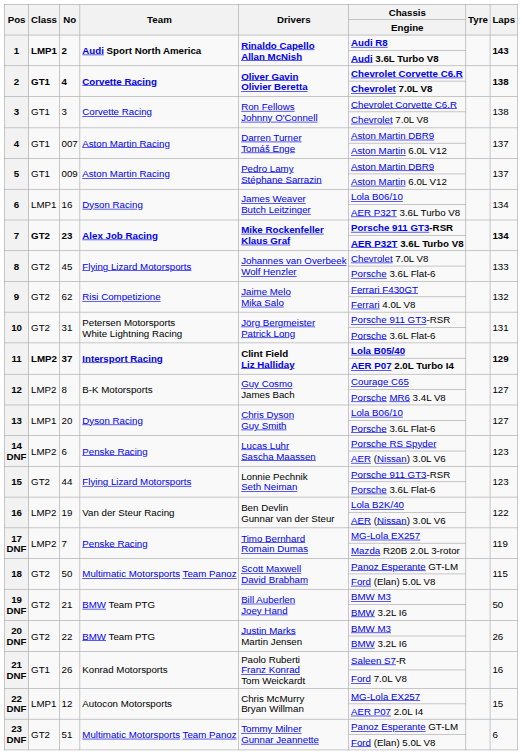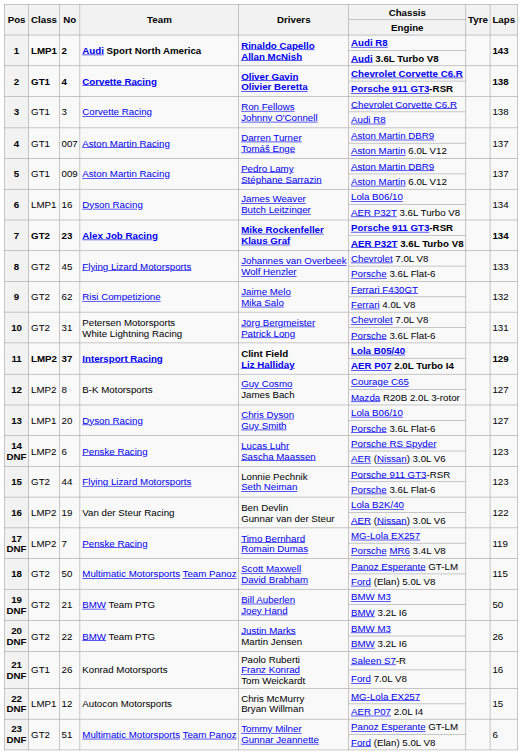(392, 89) Chevrolet 7.0L V8 -> (402, 89) Porsche 911 GT3-RSR
(390, 120) Chevrolet 7.0L V8 -> (368, 120) Audi R8
(401, 320) Porsche 911 GT3-RSR -> (390, 320) Chevrolet 7.0L V8
(398, 397) Porsche MR6 3.4L V8 -> (405, 397) Mazda R20B 2.0L 3-rotor
(405, 551) Mazda R20B 2.0L 3-rotor -> (398, 551) Porsche MR6 3.4L V8
